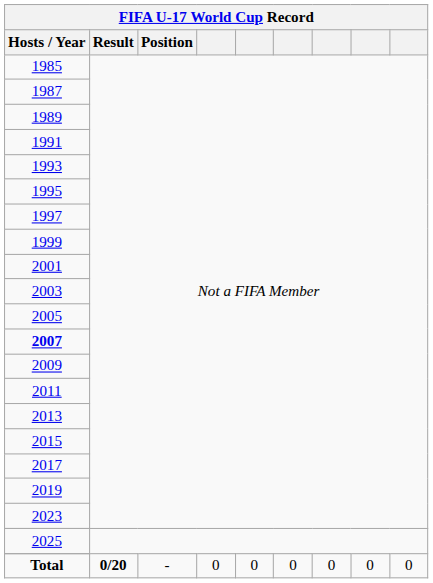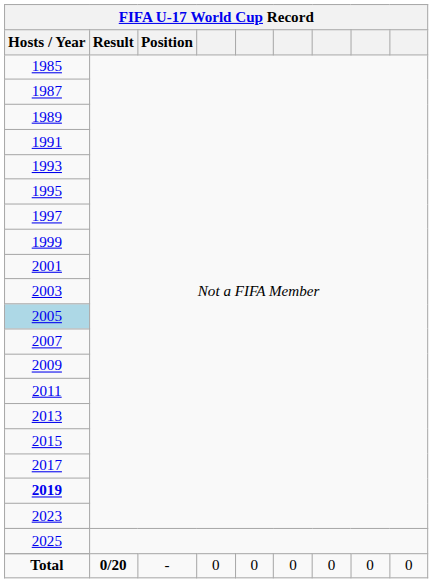(47, 316) no background -> (47, 316) lightblue background
(47, 341) bold -> (47, 341) normal
(47, 491) normal -> (47, 491) bold
